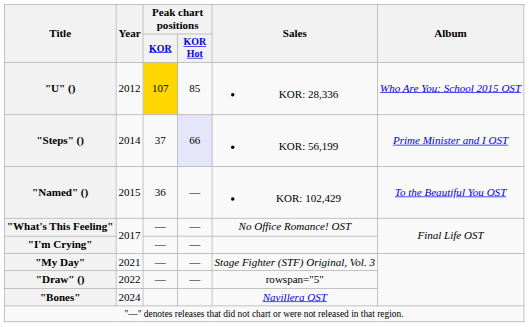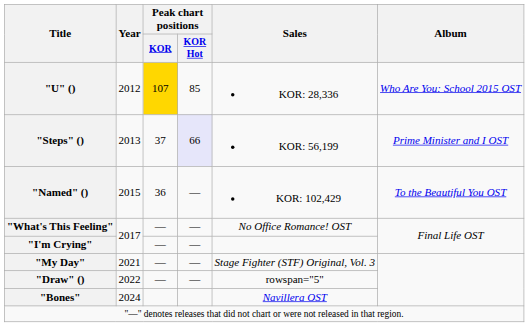(130, 140) 2014 -> (130, 140) 2013
